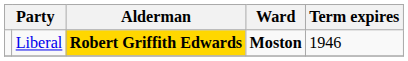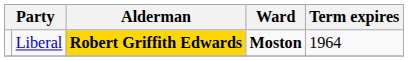(325, 42) 1946 -> (325, 42) 1964
